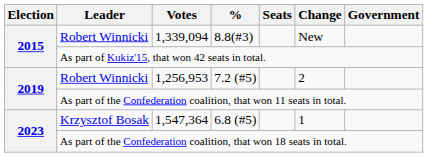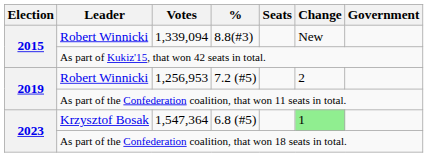(301, 120) no background -> (301, 120) lightgreen background
